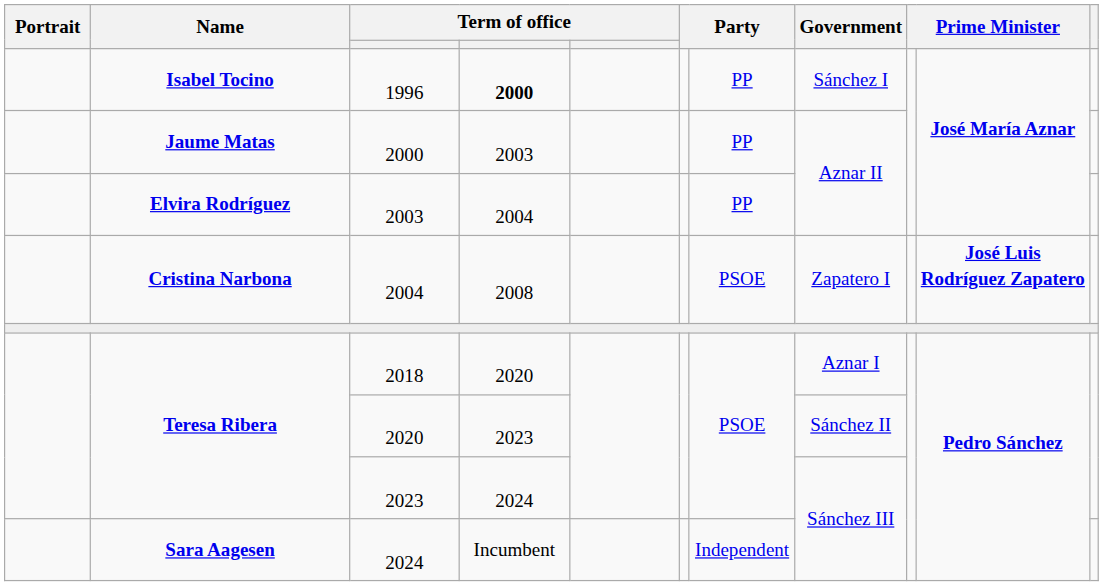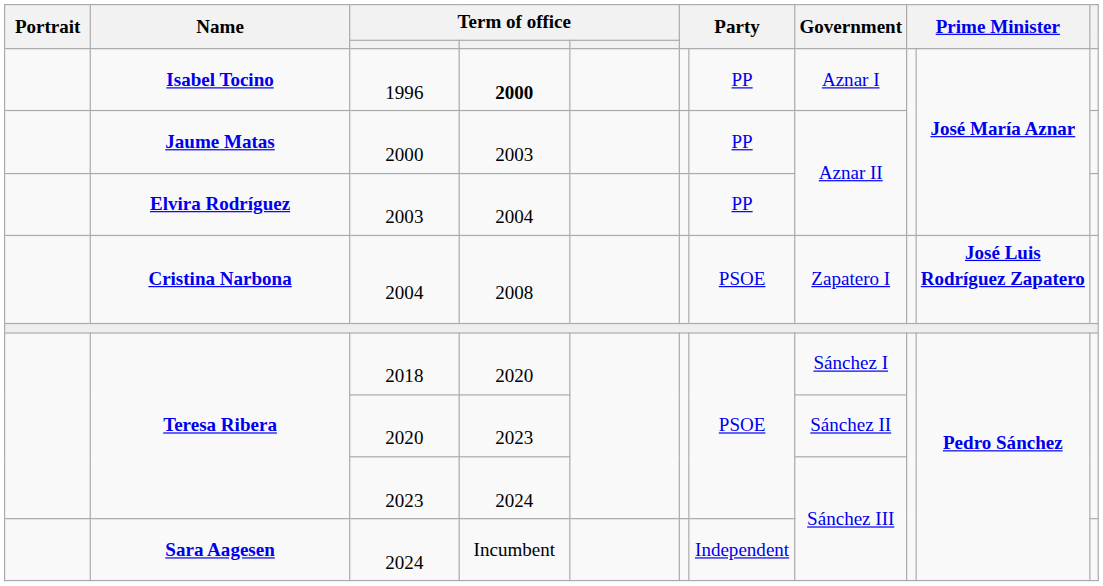(851, 79) Sánchez I -> (851, 79) Aznar I
(851, 363) Aznar I -> (851, 363) Sánchez I
